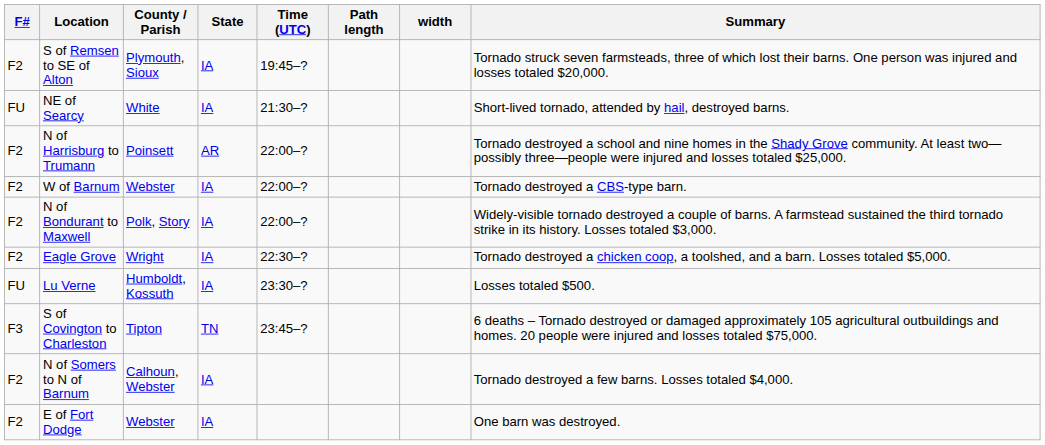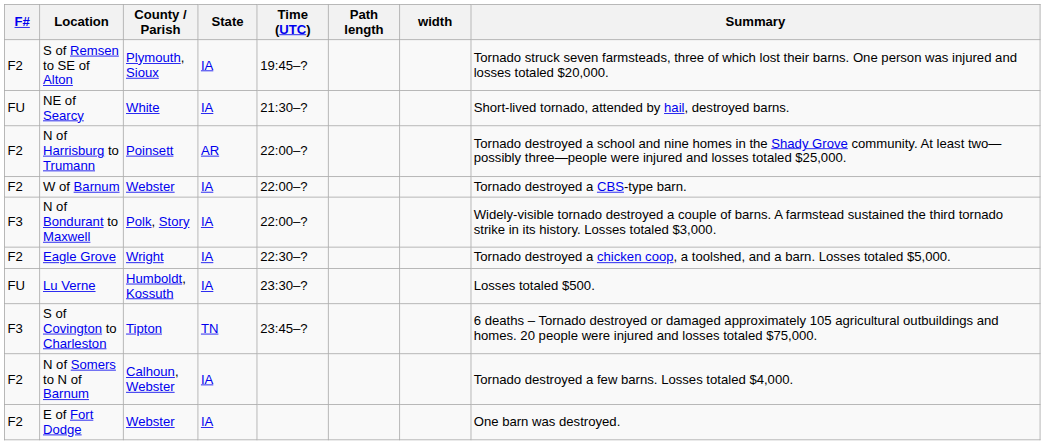(15, 222) F2 -> (15, 222) F3
